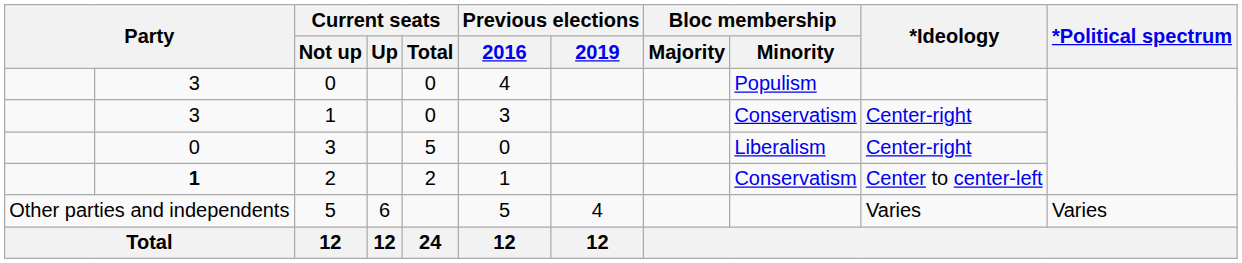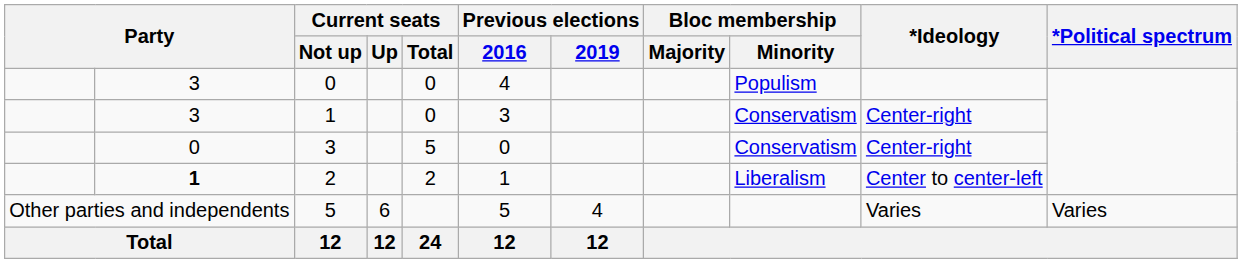(780, 147) Liberalism -> (796, 147) Conservatism
(796, 178) Conservatism -> (780, 178) Liberalism
